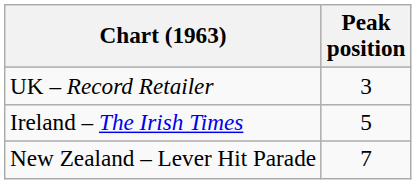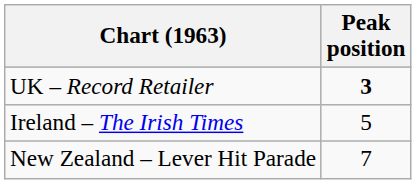(366, 85) normal -> (366, 85) bold
